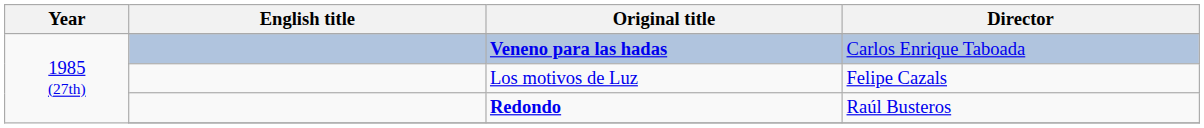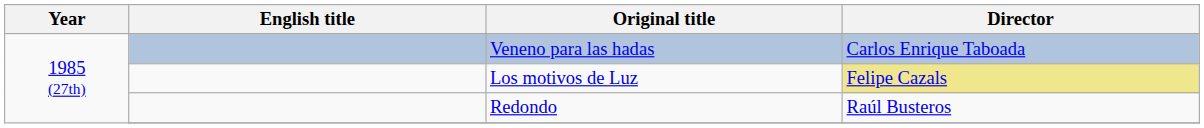(579, 48) bold -> (572, 48) normal
(897, 78) no background -> (897, 78) khaki background
(526, 107) bold -> (523, 107) normal
